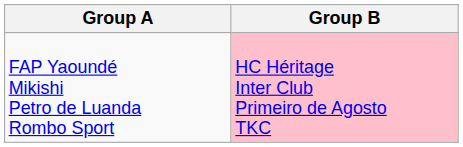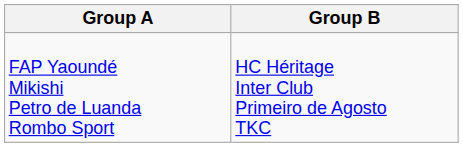(311, 97) pink background -> (311, 97) no background
